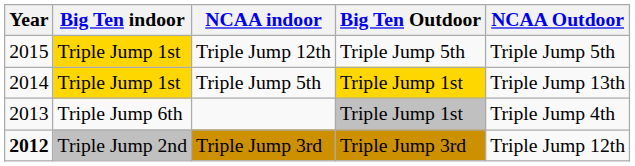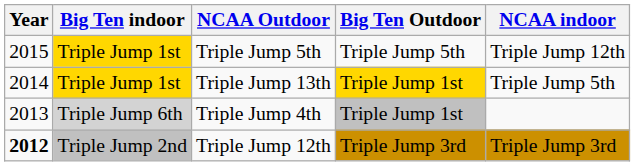columns swapped: (263, 20) <-> (558, 20)
(120, 113) no background -> (120, 113) lightgrey background
